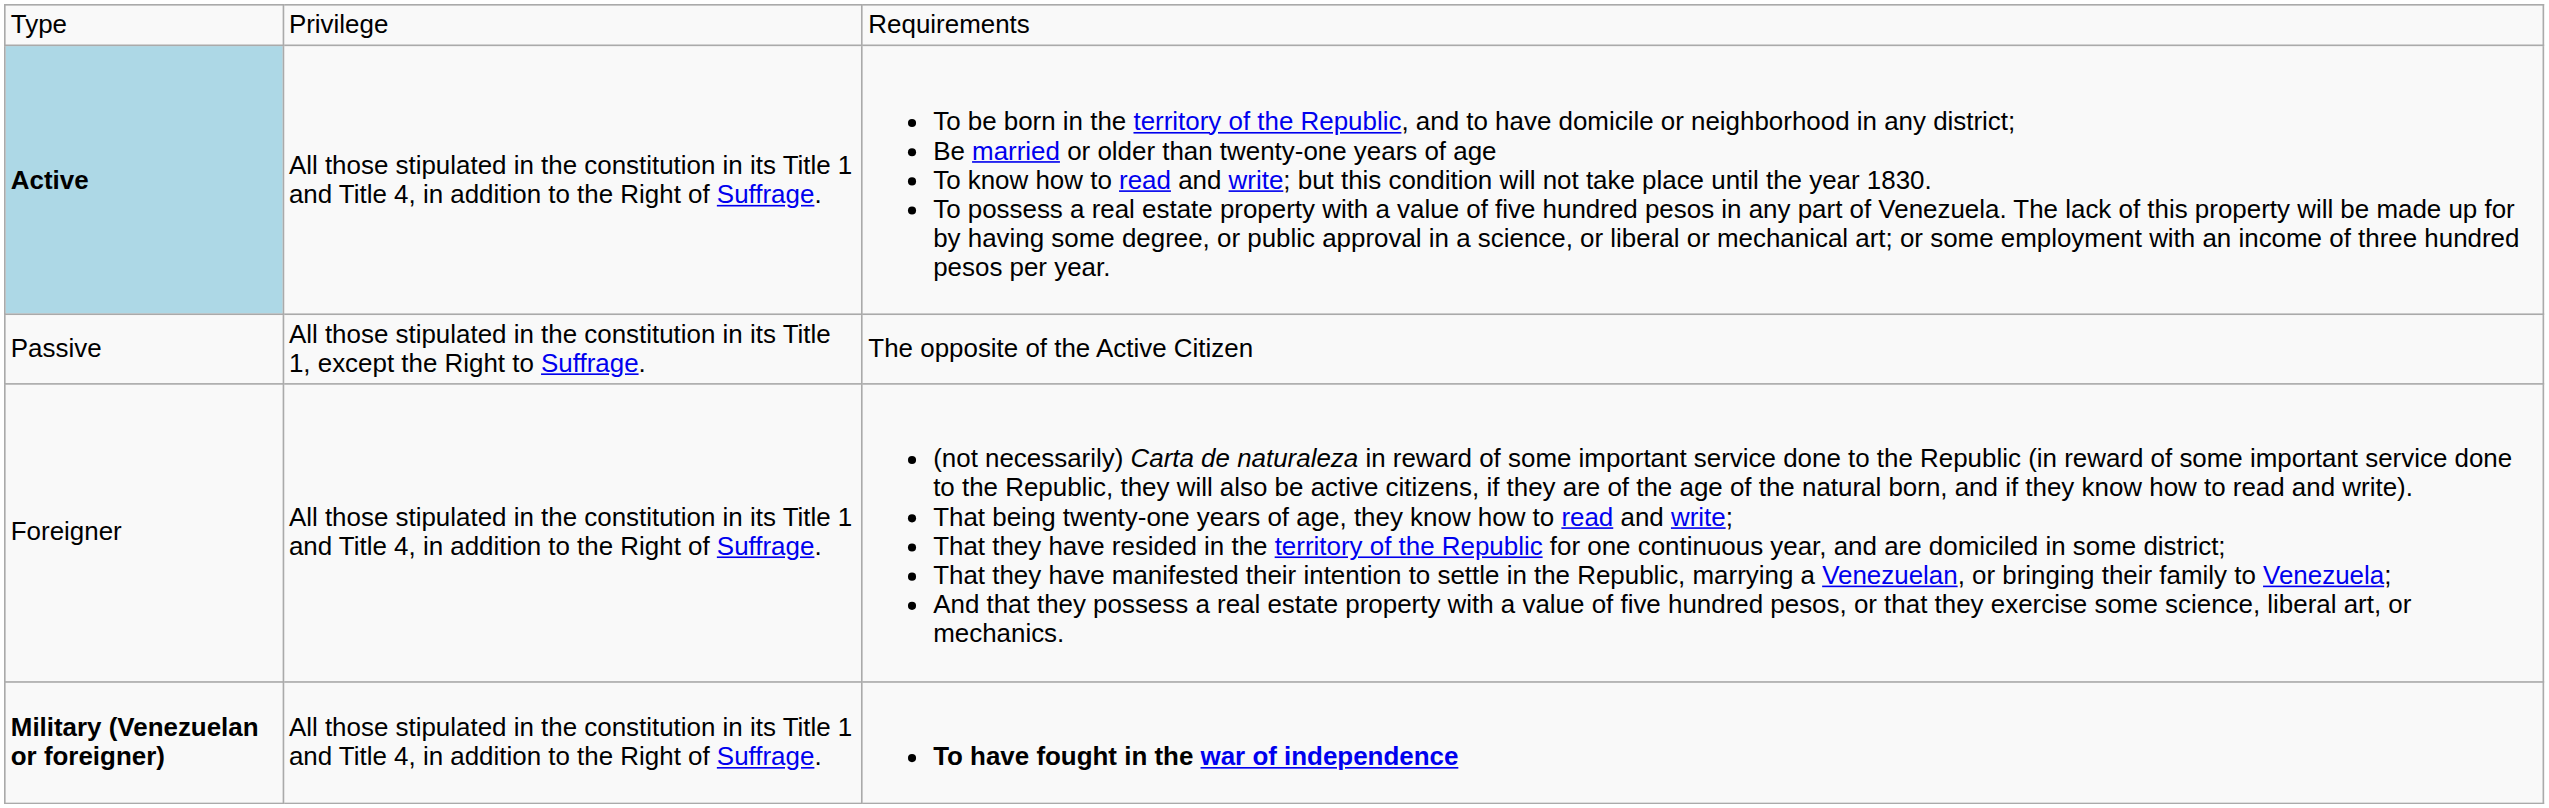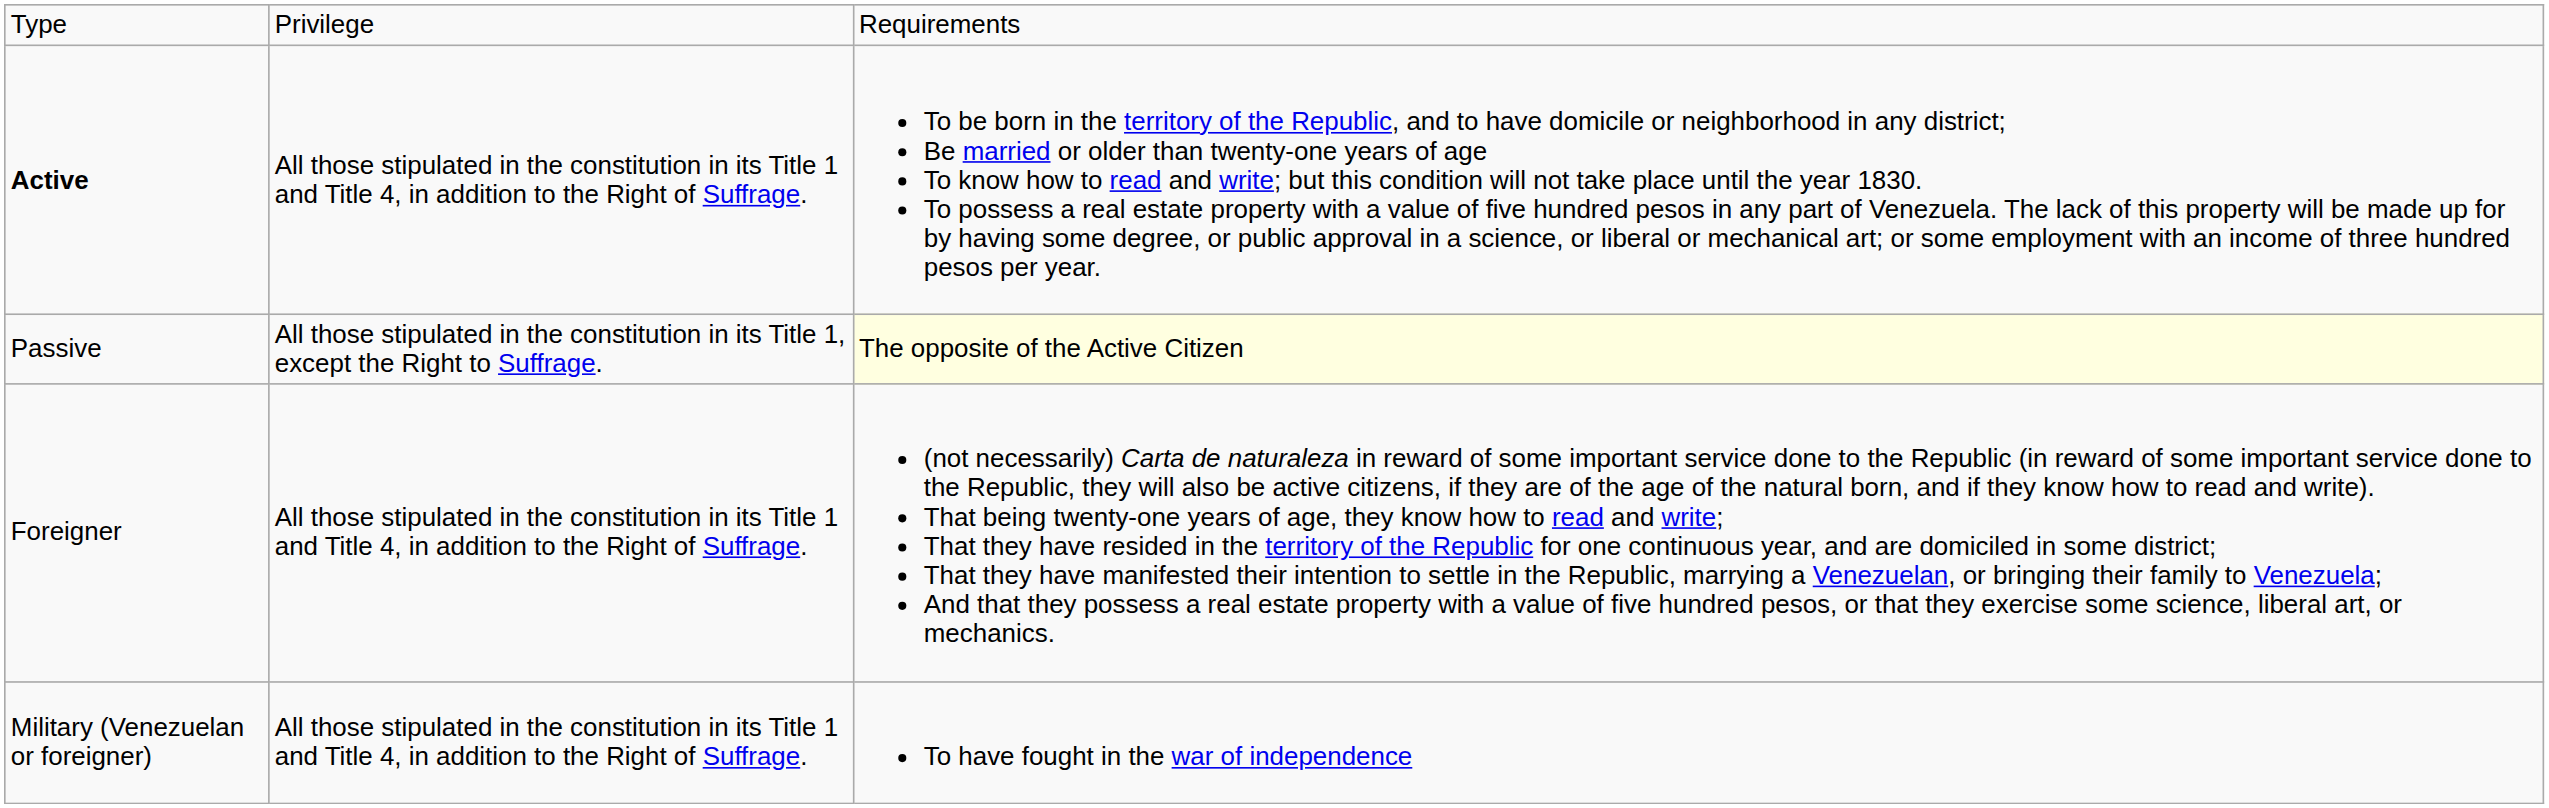(50, 179) lightblue background -> (50, 179) no background
(1061, 348) no background -> (1051, 348) lightyellow background
(135, 741) bold -> (127, 741) normal
(1703, 757) bold -> (1698, 757) normal
